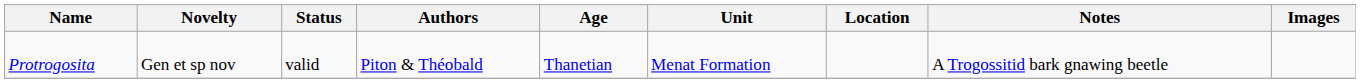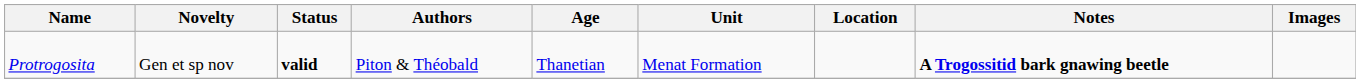(302, 64) normal -> (299, 64) bold
(1050, 64) normal -> (1044, 64) bold
